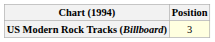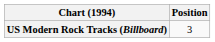(190, 29) lightyellow background -> (190, 29) no background
